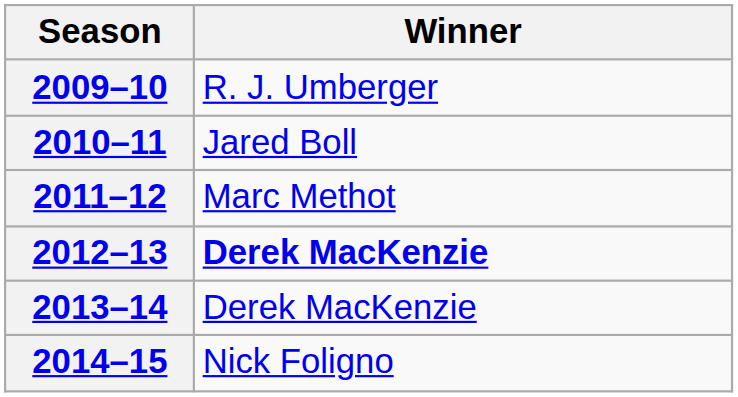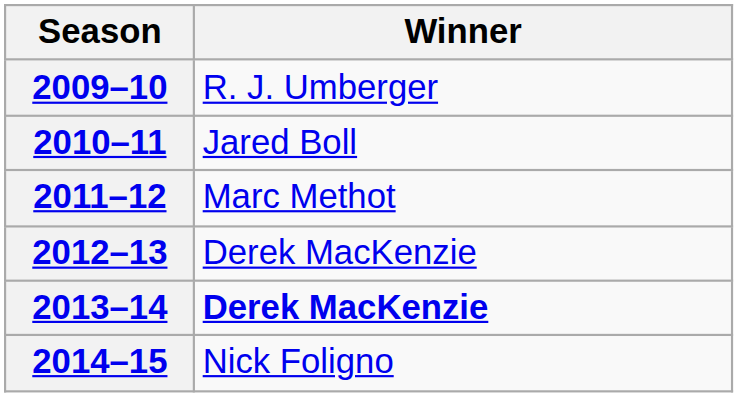(346, 252) bold -> (340, 252) normal
(340, 307) normal -> (346, 307) bold
